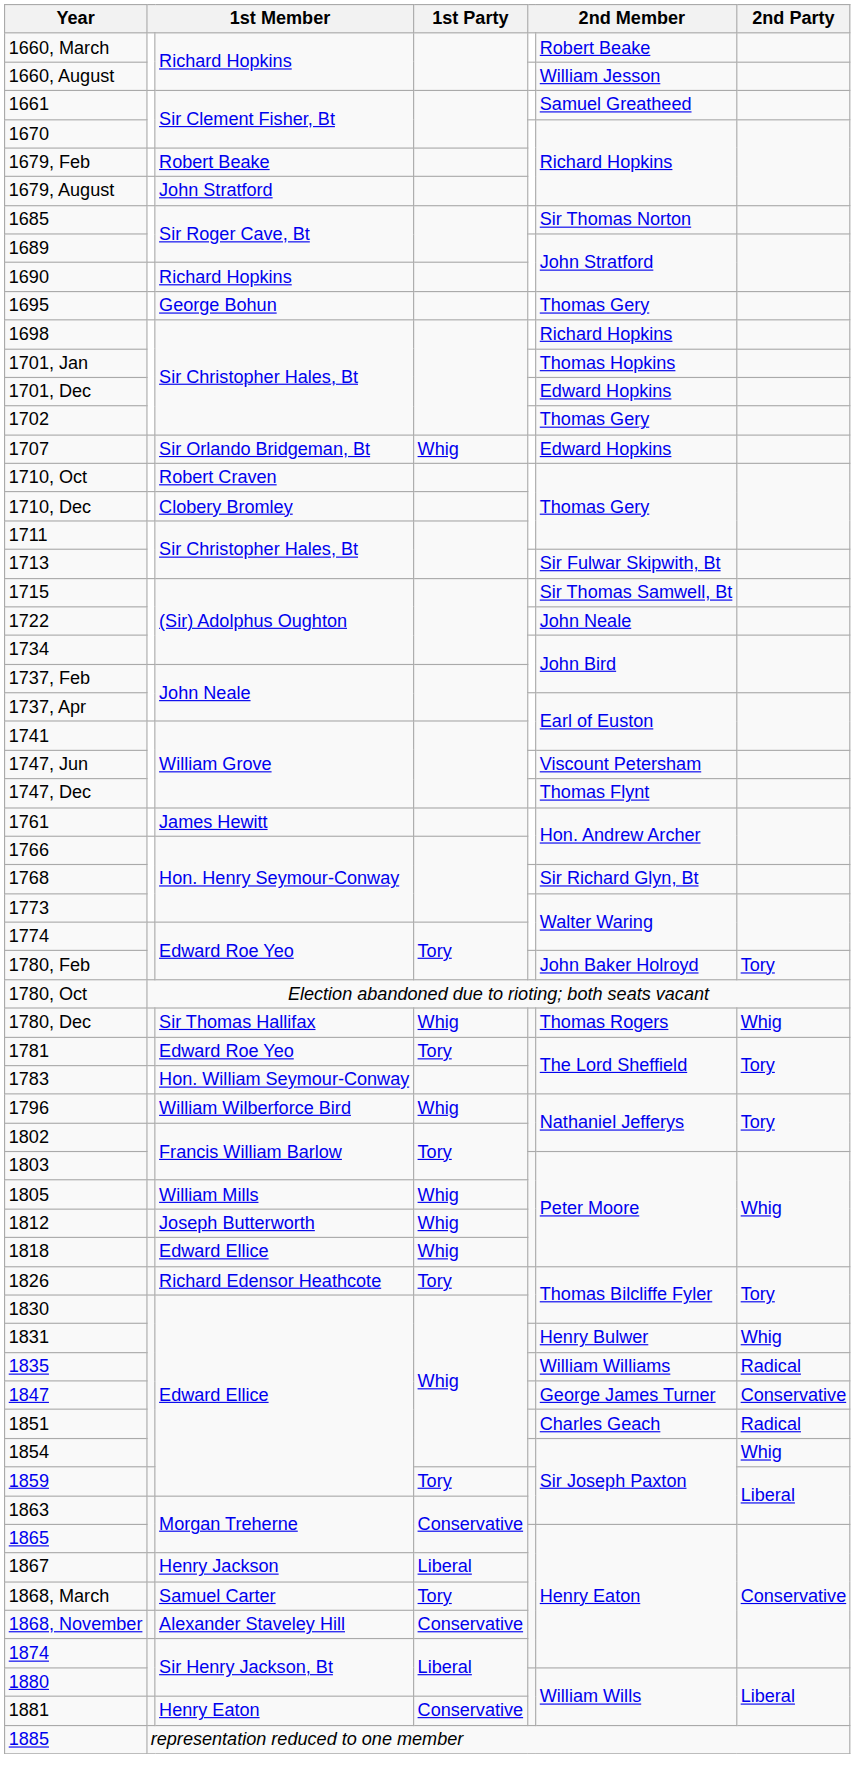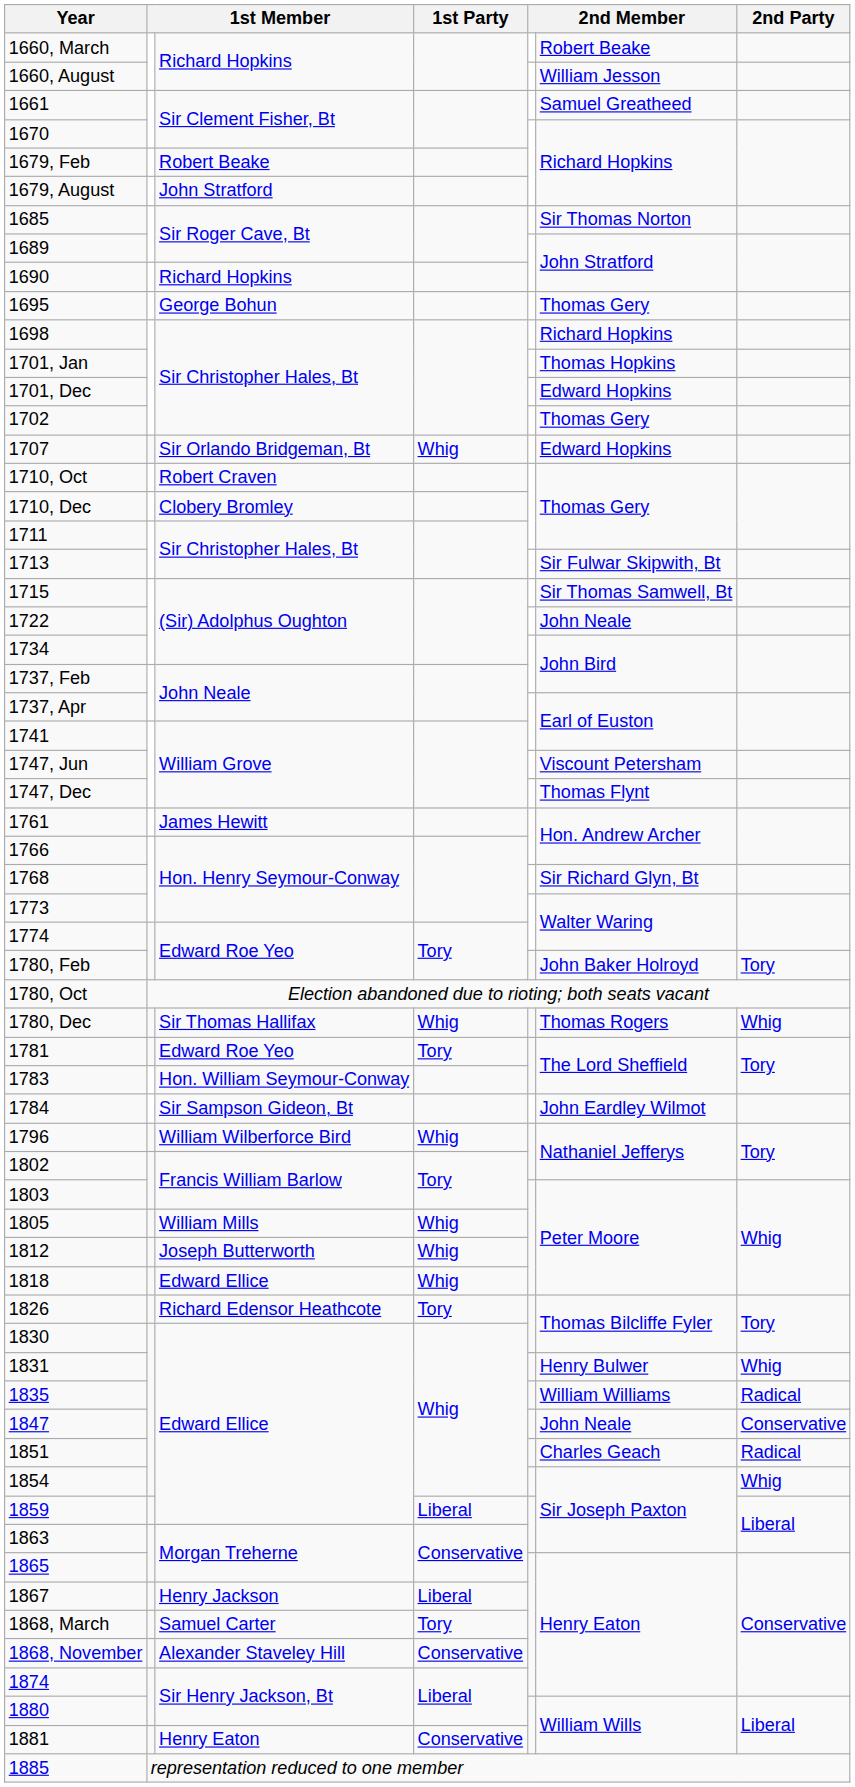+ row: (29, 1108)
(628, 1395) George James Turner -> (585, 1423) John Neale
(435, 1481) Tory -> (445, 1509) Liberal
